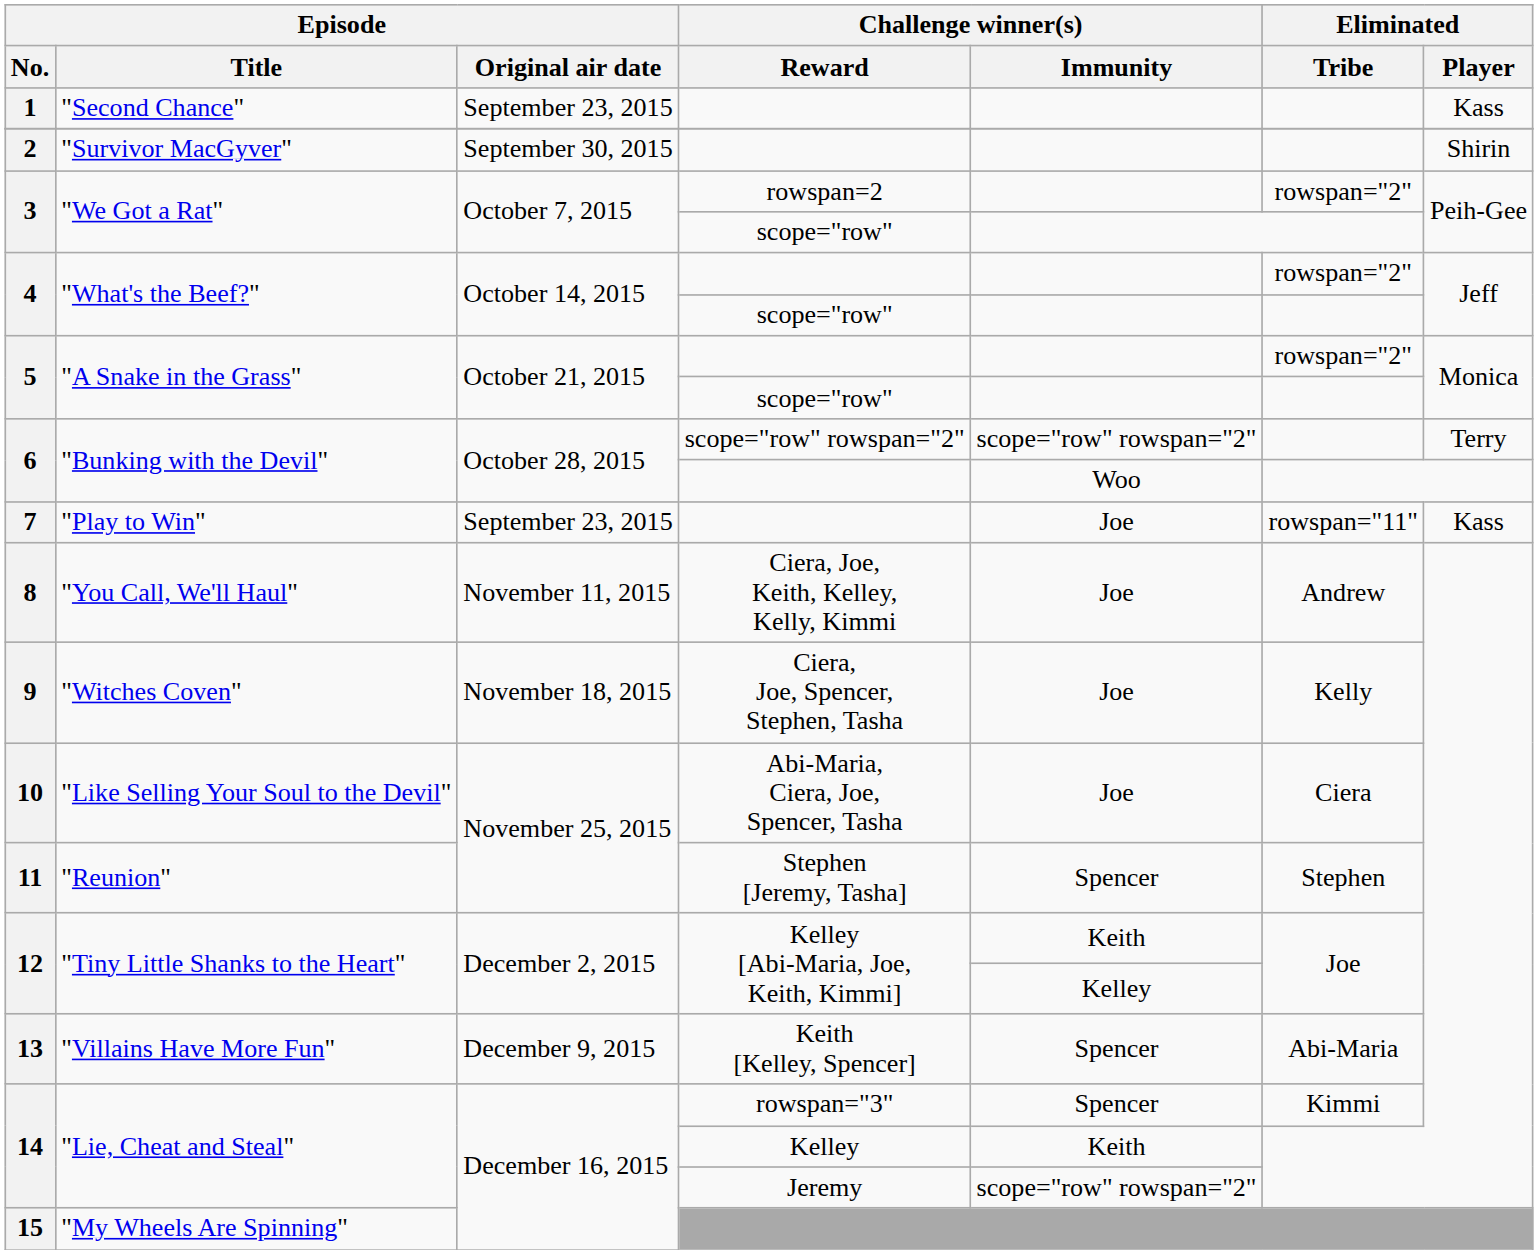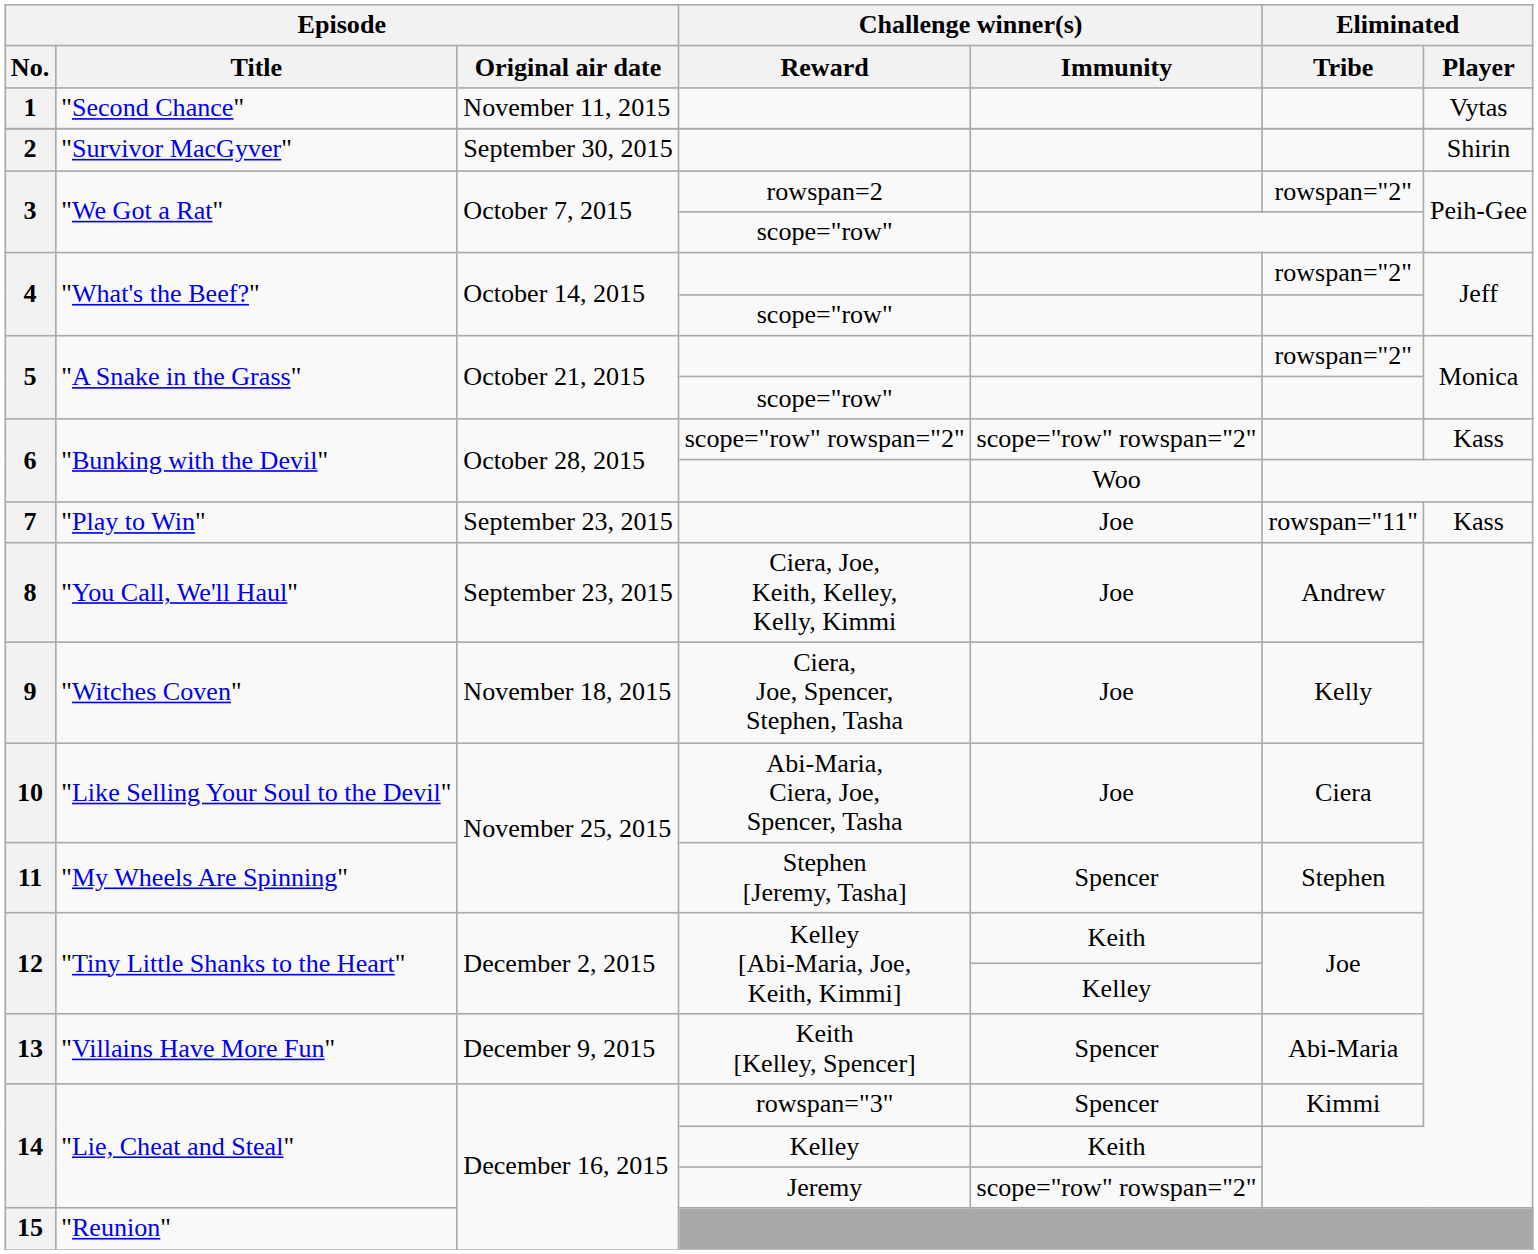(568, 107) September 23, 2015 -> (567, 107) November 11, 2015
(1479, 107) Kass -> (1479, 107) Vytas
(1479, 438) Terry -> (1479, 438) Kass
(567, 592) November 11, 2015 -> (568, 592) September 23, 2015
(116, 877) "Reunion" -> (205, 877) "My Wheels Are Spinning"
(205, 1228) "My Wheels Are Spinning" -> (116, 1228) "Reunion"
